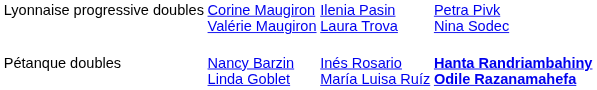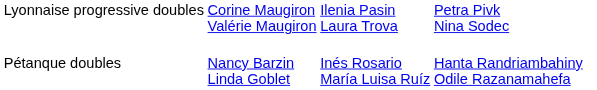(513, 71) bold -> (508, 71) normal
